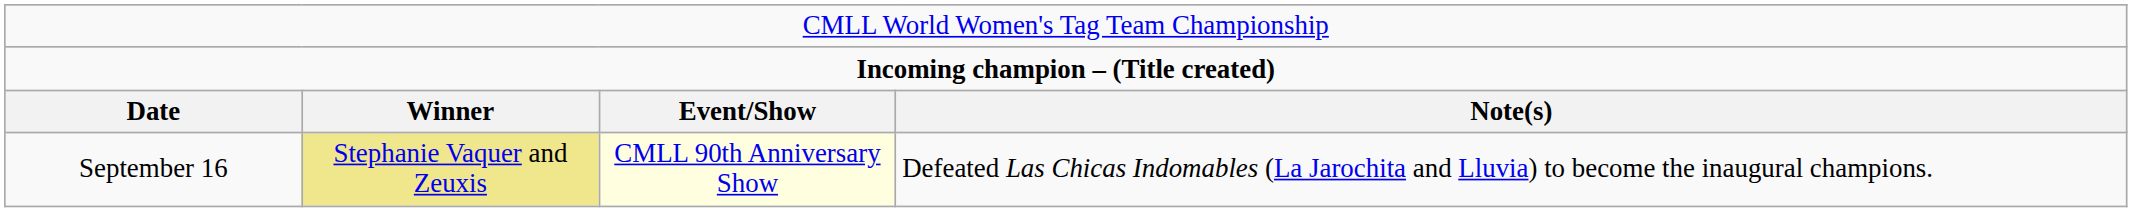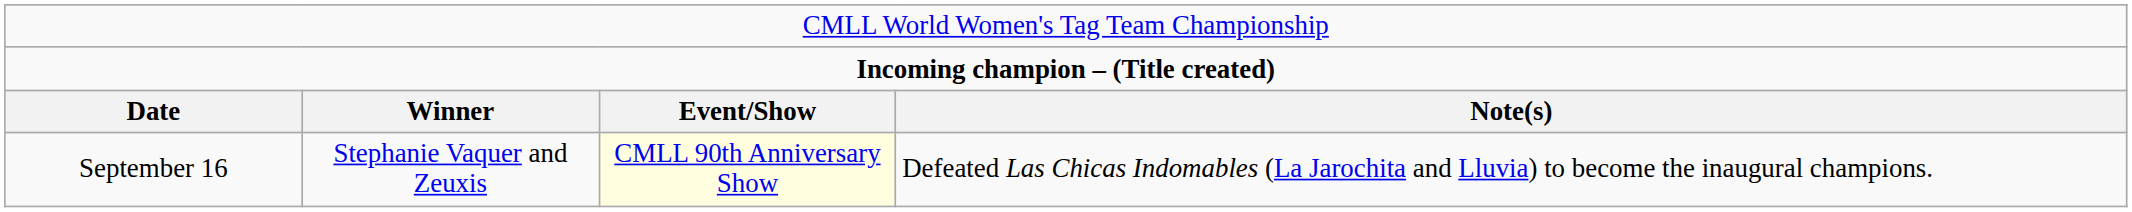(450, 168) khaki background -> (450, 168) no background
